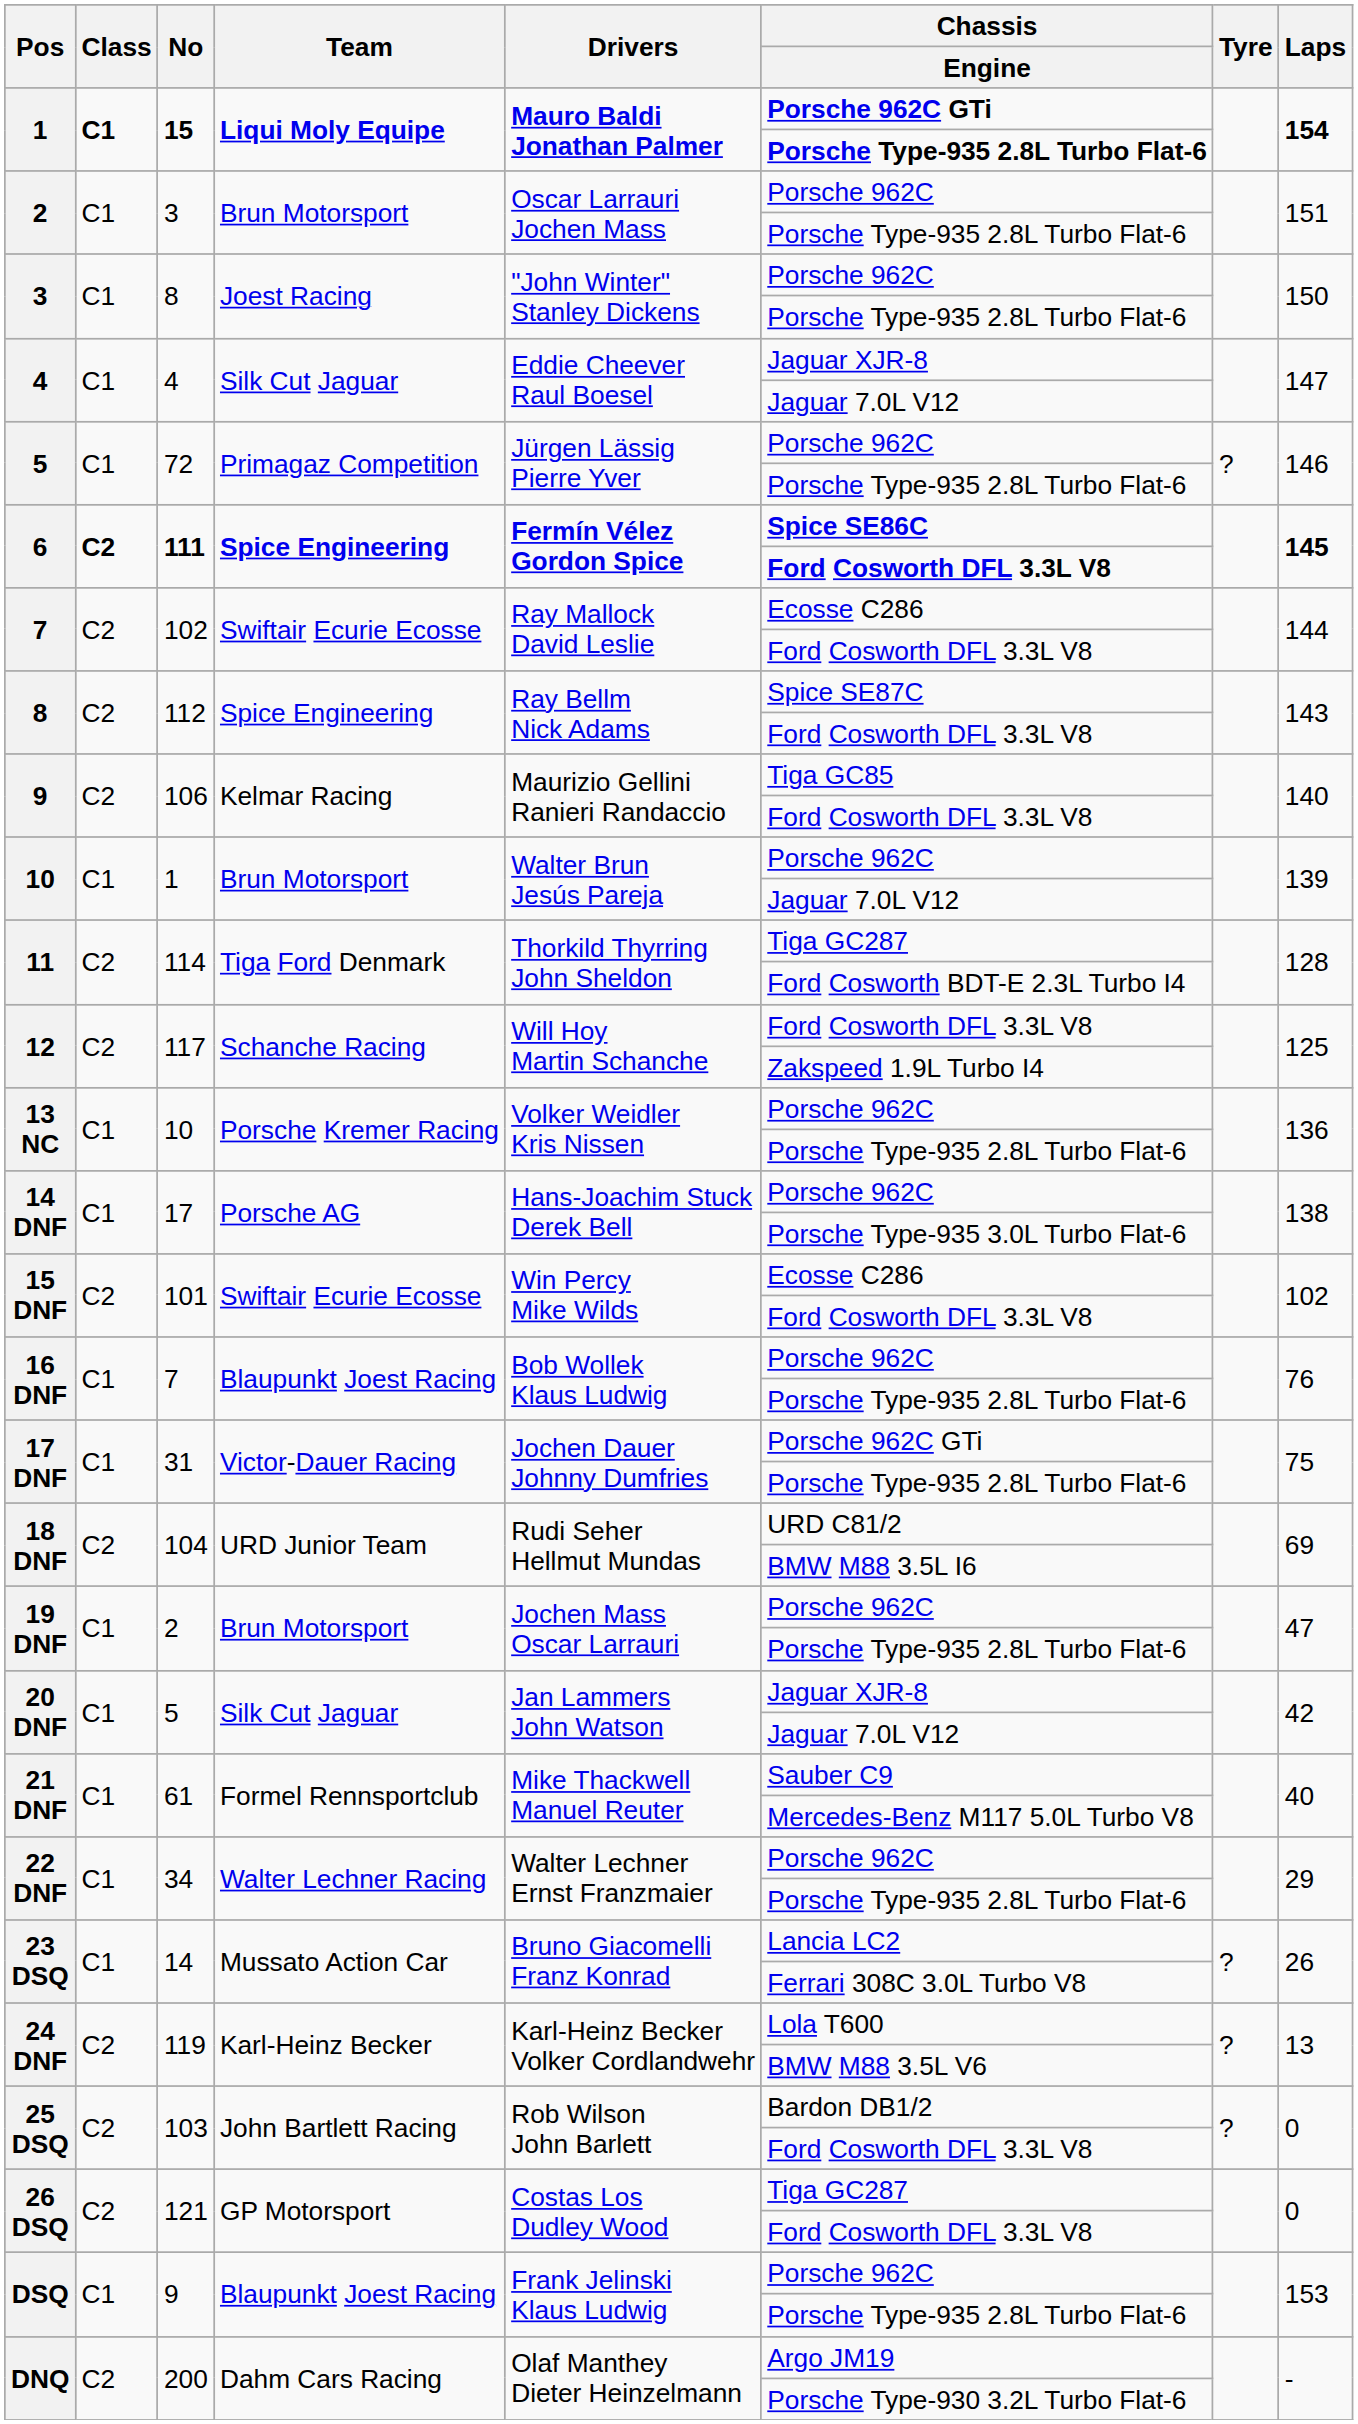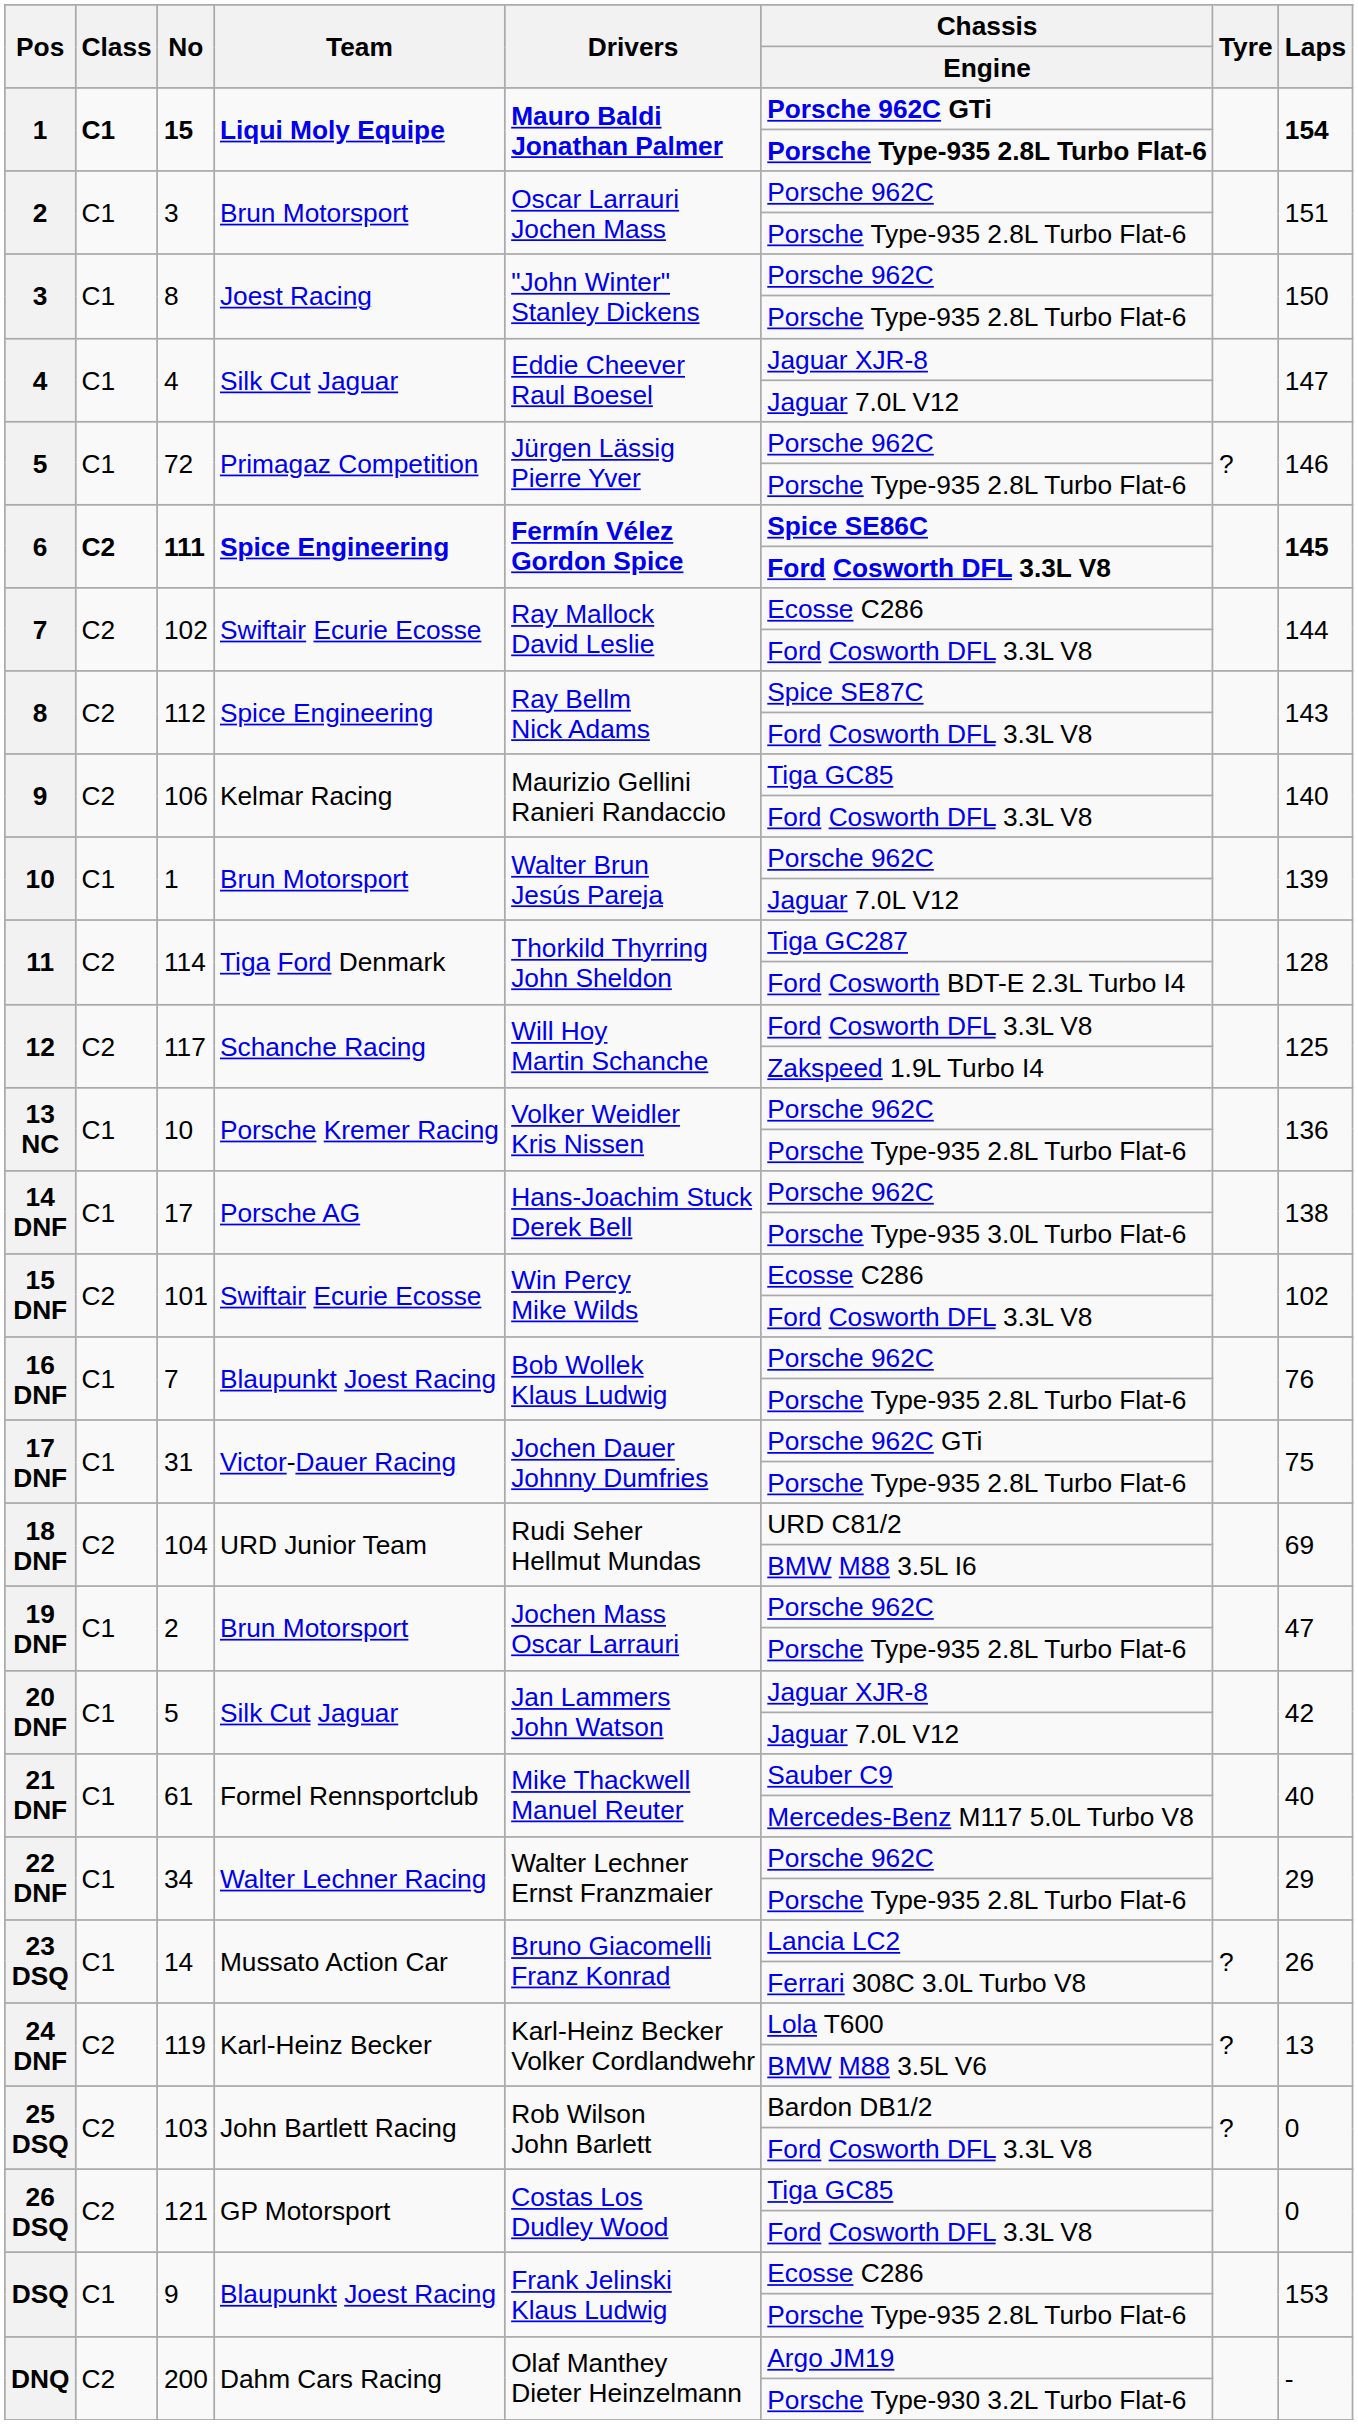(838, 2191) Tiga GC287 -> (830, 2191) Tiga GC85
(851, 2274) Porsche 962C -> (845, 2274) Ecosse C286
